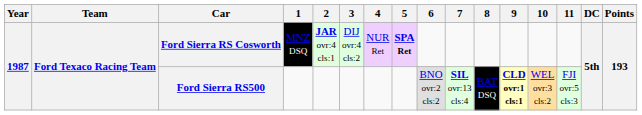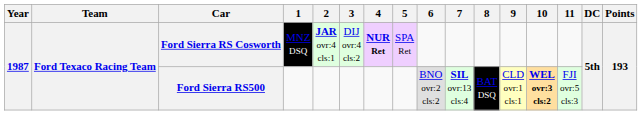(378, 44) normal -> (378, 44) bold
(404, 44) bold -> (405, 44) normal
(514, 88) bold -> (513, 88) normal
(543, 88) normal -> (542, 88) bold
